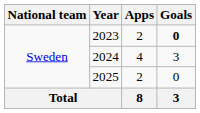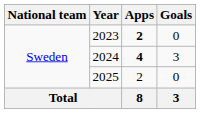(139, 35) normal -> (139, 35) bold
(176, 35) bold -> (176, 35) normal
(139, 56) normal -> (139, 56) bold
